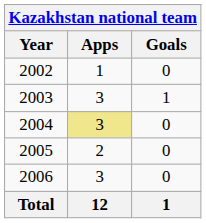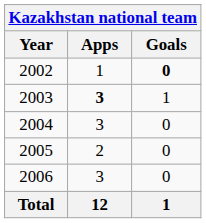(166, 71) normal -> (166, 71) bold
(100, 97) normal -> (100, 97) bold
(100, 124) khaki background -> (100, 124) no background
